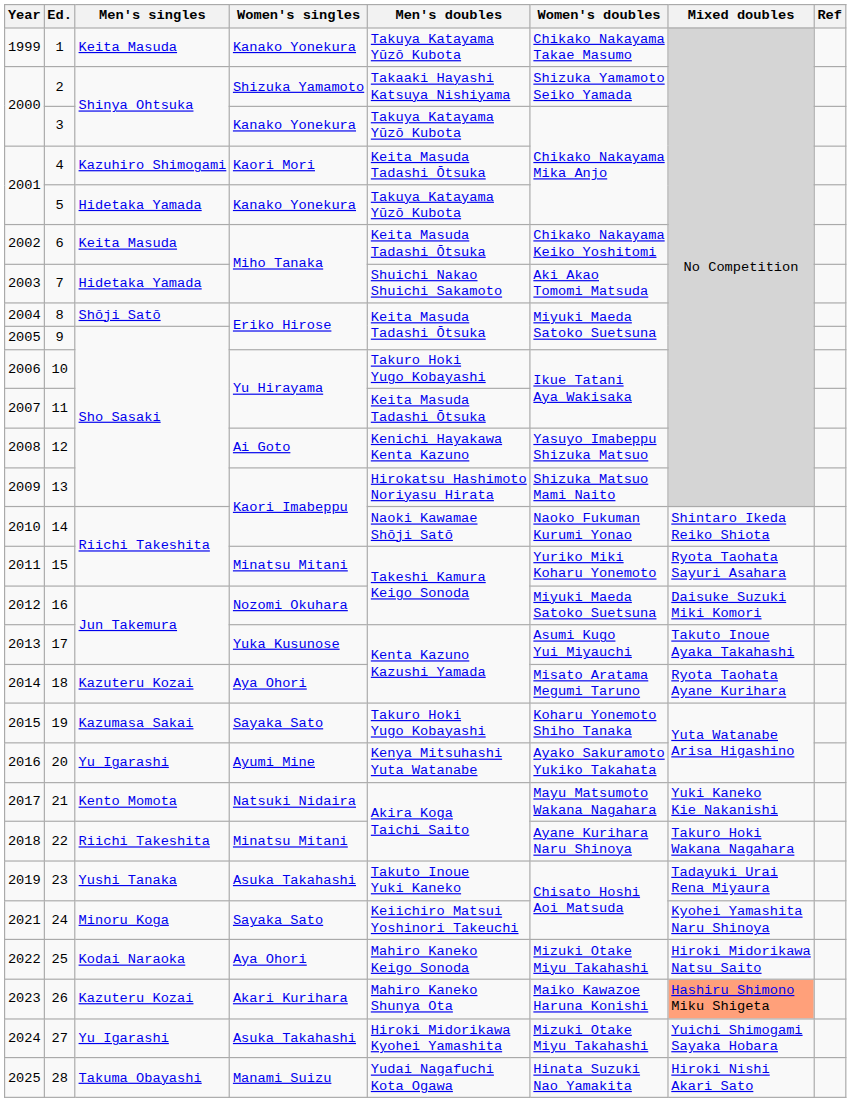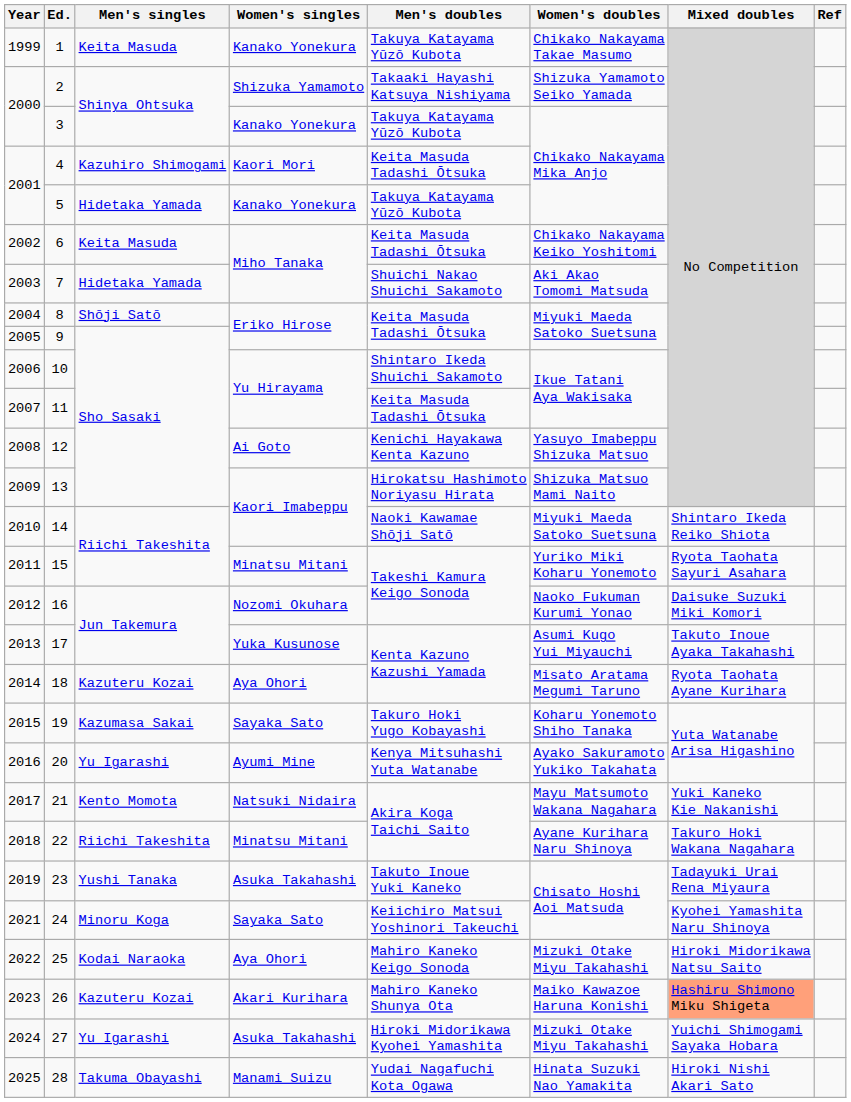(428, 369) Takuro Hoki Yugo Kobayashi -> (436, 369) Shintaro Ikeda Shuichi Sakamoto
(587, 526) Naoko Fukuman Kurumi Yonao -> (595, 526) Miyuki Maeda Satoko Suetsuna
(595, 605) Miyuki Maeda Satoko Suetsuna -> (587, 605) Naoko Fukuman Kurumi Yonao
